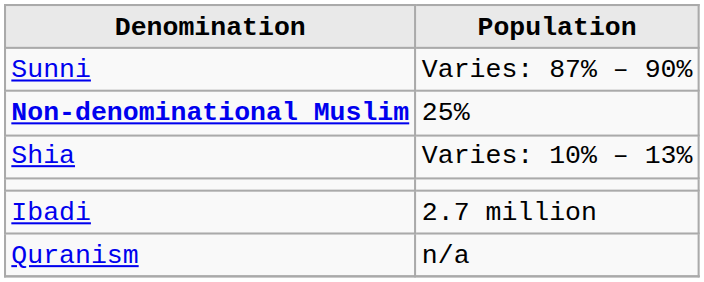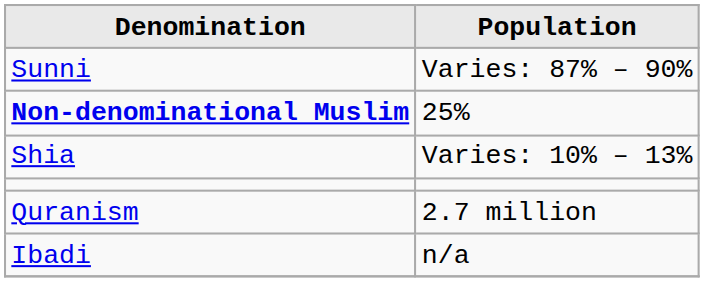(51, 212) Ibadi -> (75, 212) Quranism
(75, 255) Quranism -> (51, 255) Ibadi
